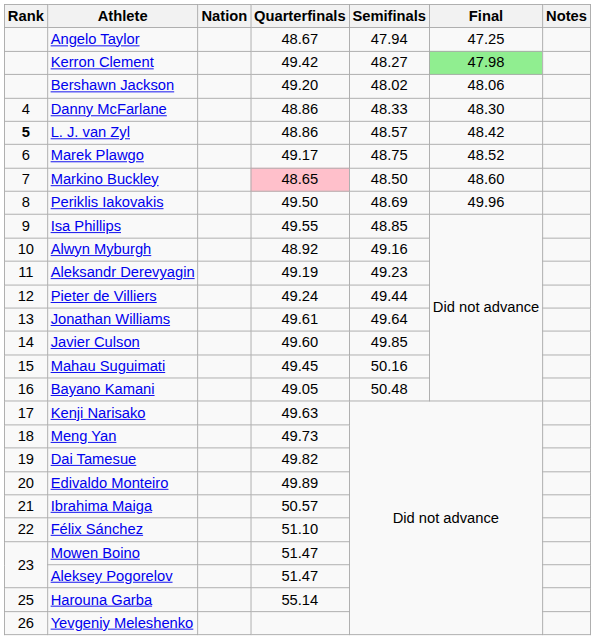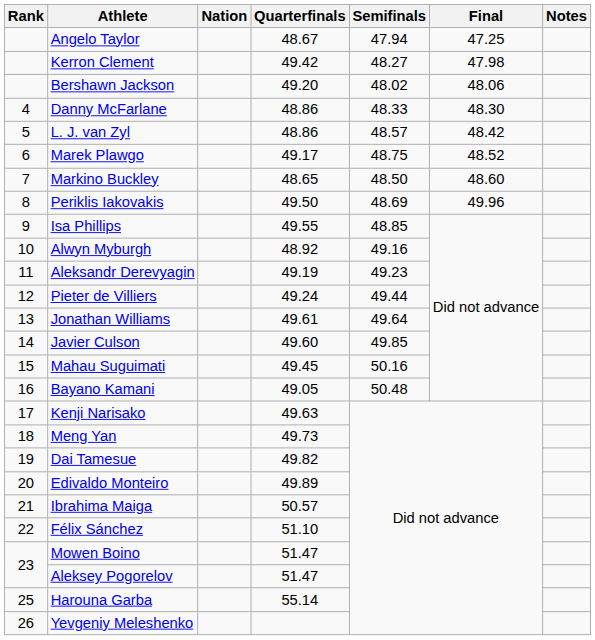(486, 62) lightgreen background -> (486, 62) no background
(26, 132) bold -> (26, 132) normal
(300, 179) pink background -> (300, 179) no background
